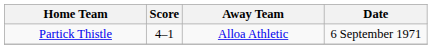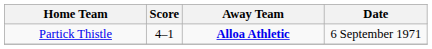(253, 34) normal -> (253, 34) bold
